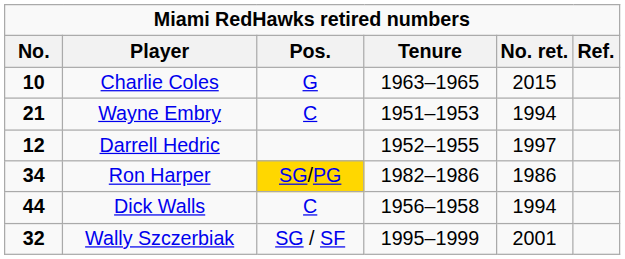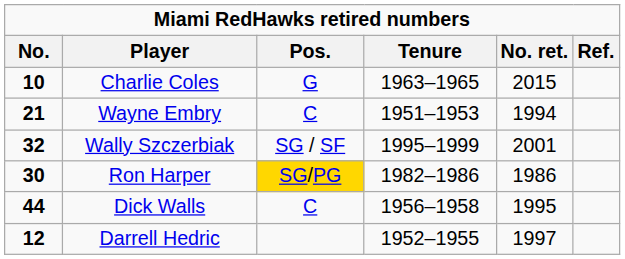rows swapped: (160, 238) <-> (160, 144)
(34, 176) 34 -> (34, 176) 30
(534, 207) 1994 -> (534, 207) 1995
